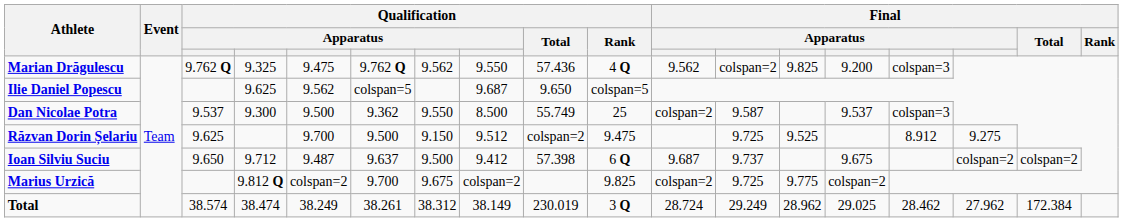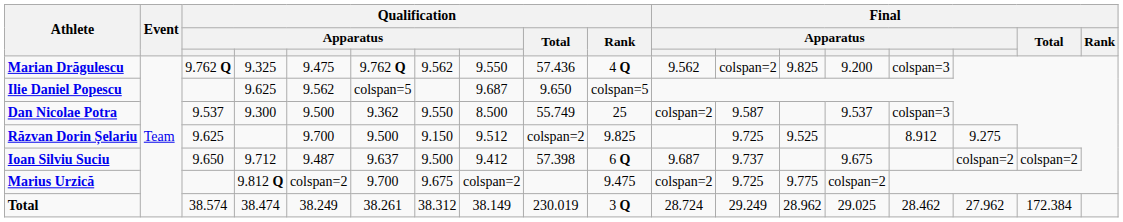(620, 136) 9.475 -> (620, 136) 9.825
(620, 182) 9.825 -> (620, 182) 9.475
